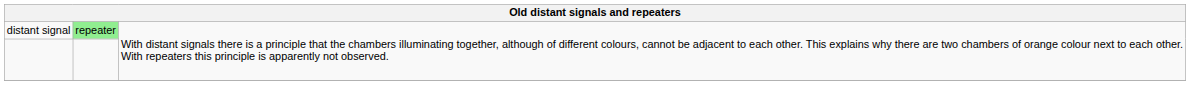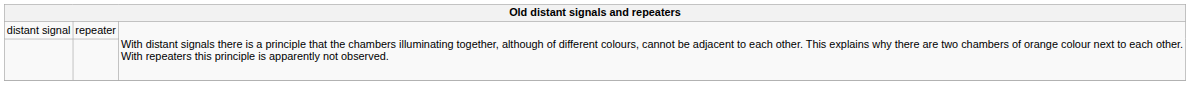(96, 30) lightgreen background -> (96, 30) no background
